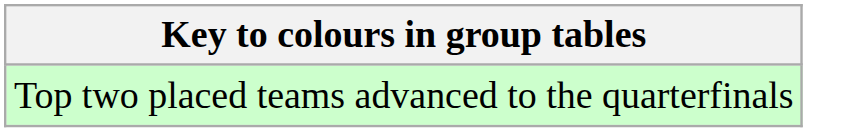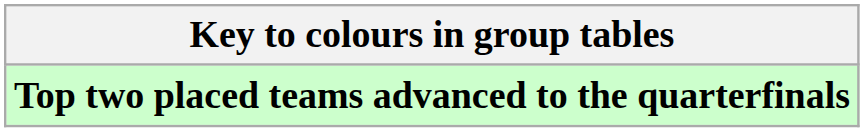(404, 94) normal -> (432, 94) bold
